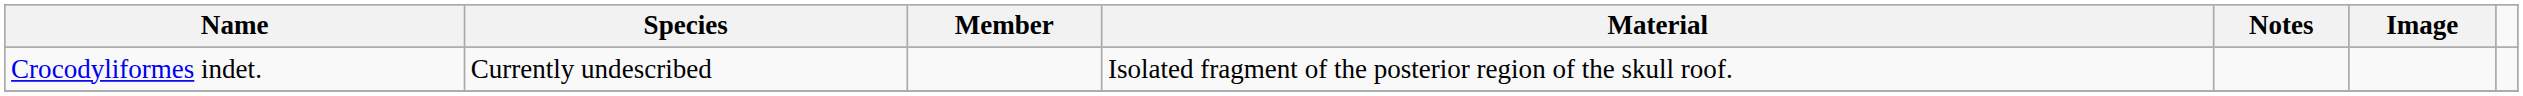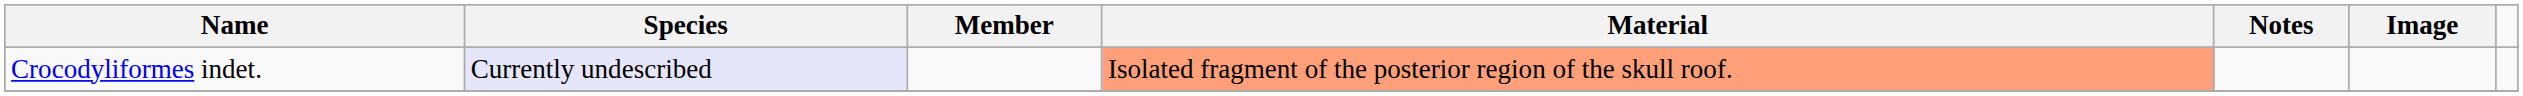(591, 68) no background -> (591, 68) lavender background
(1420, 68) no background -> (1420, 68) lightsalmon background
